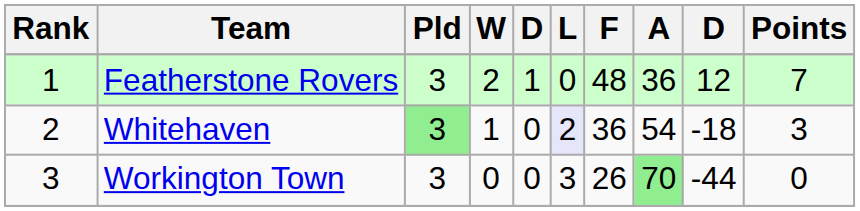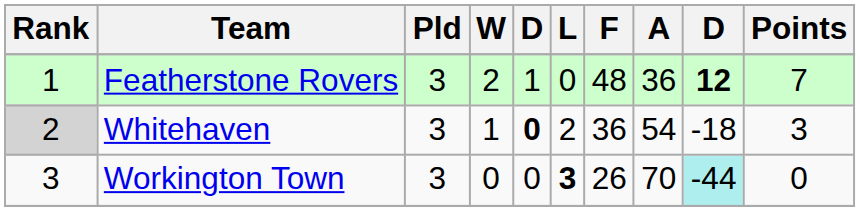(714, 79) normal -> (714, 79) bold
(51, 129) no background -> (51, 129) lightgrey background
(437, 129) lightgreen background -> (437, 129) no background
(532, 129) normal -> (532, 129) bold
(568, 129) lavender background -> (568, 129) no background
(568, 179) normal -> (568, 179) bold
(659, 179) lightgreen background -> (659, 179) no background
(714, 179) no background -> (714, 179) paleturquoise background
